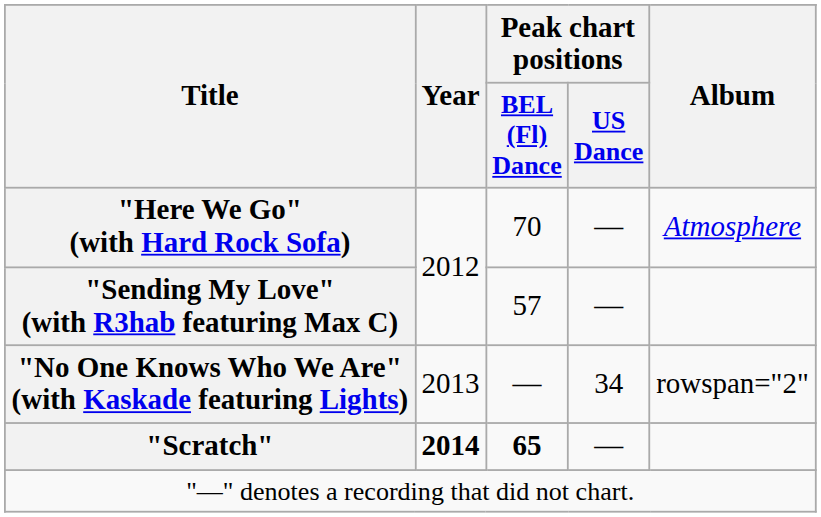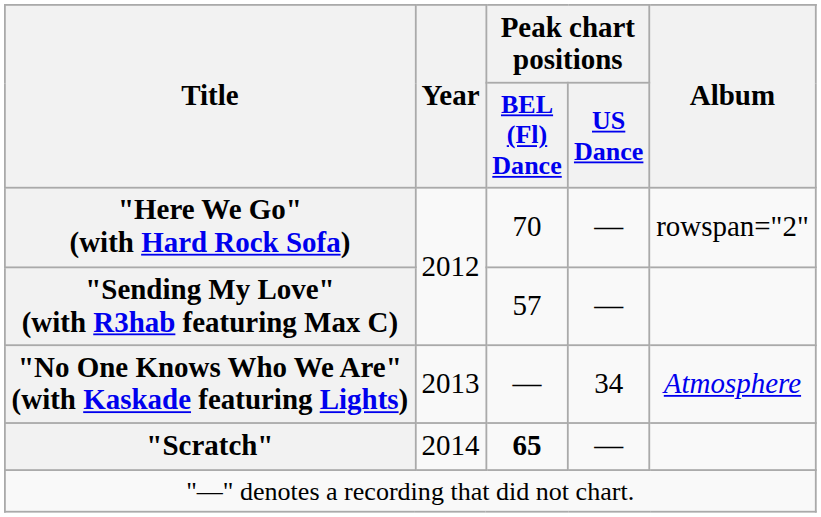(732, 226) Atmosphere -> (732, 226) rowspan="2"
(732, 383) rowspan="2" -> (732, 383) Atmosphere
(451, 446) bold -> (451, 446) normal
